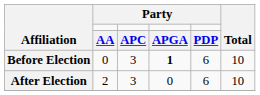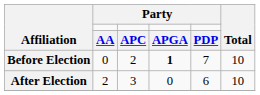(133, 60) 3 -> (133, 60) 2
(206, 60) 6 -> (206, 60) 7
